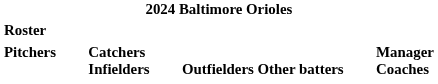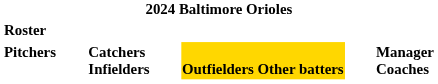(263, 69) no background -> (263, 69) gold background
